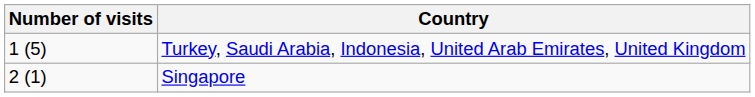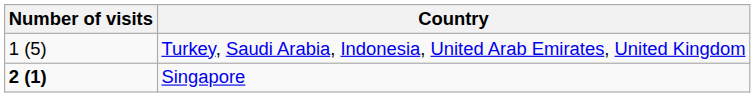(28, 77) normal -> (28, 77) bold
